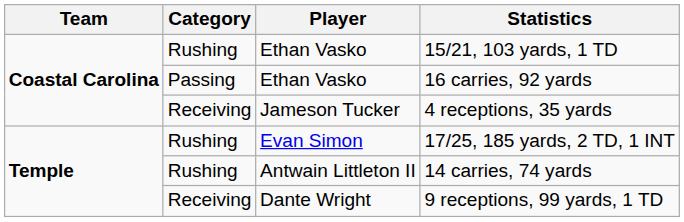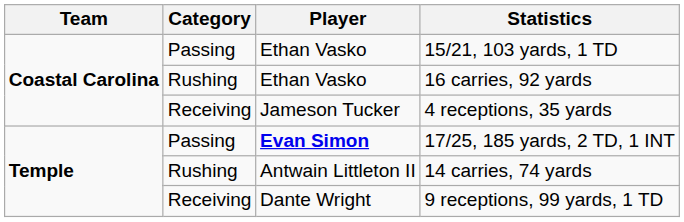(203, 49) Rushing -> (202, 49) Passing
(202, 80) Passing -> (203, 80) Rushing
(203, 140) Rushing -> (202, 140) Passing
(311, 140) normal -> (315, 140) bold
